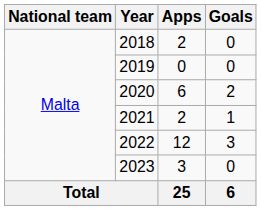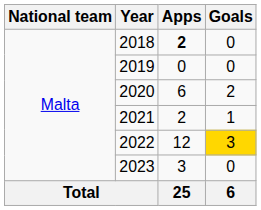(182, 42) normal -> (182, 42) bold
(231, 142) no background -> (231, 142) gold background
